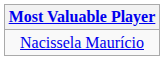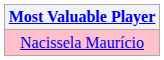(82, 42) no background -> (82, 42) pink background
